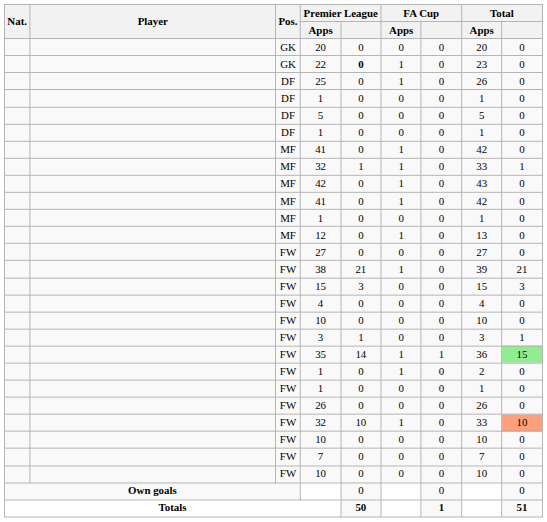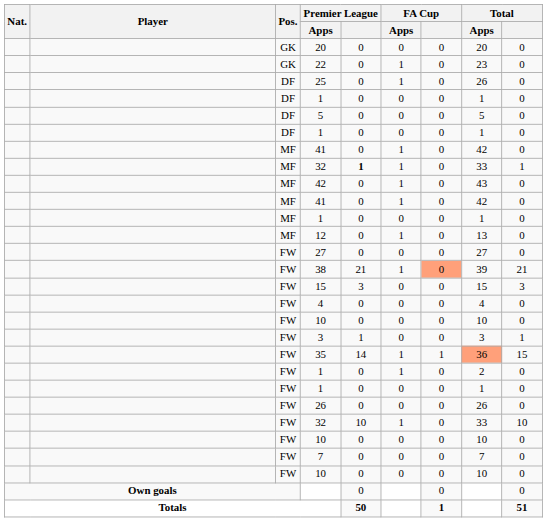(361, 64) bold -> (361, 64) normal
(361, 166) normal -> (361, 166) bold
(441, 269) no background -> (441, 269) lightsalmon background
(482, 354) no background -> (482, 354) lightsalmon background
(522, 354) lightgreen background -> (522, 354) no background
(522, 423) lightsalmon background -> (522, 423) no background
